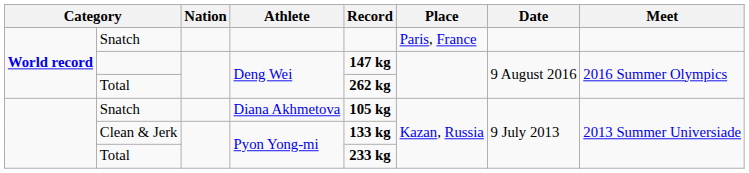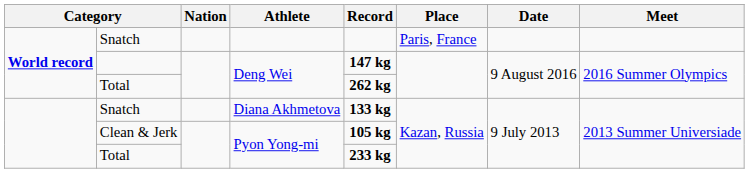(370, 109) 105 kg -> (370, 109) 133 kg
(370, 132) 133 kg -> (370, 132) 105 kg
